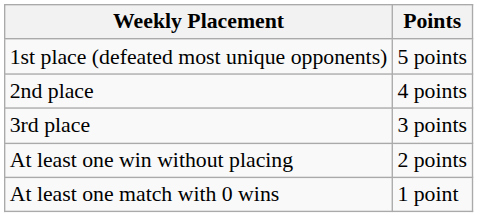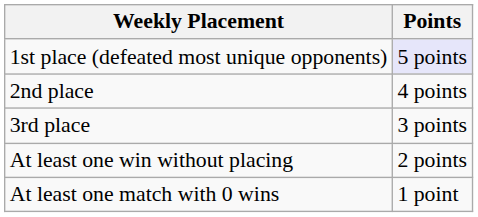(432, 56) no background -> (432, 56) lavender background
